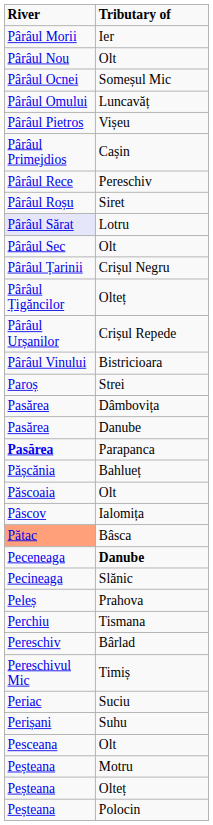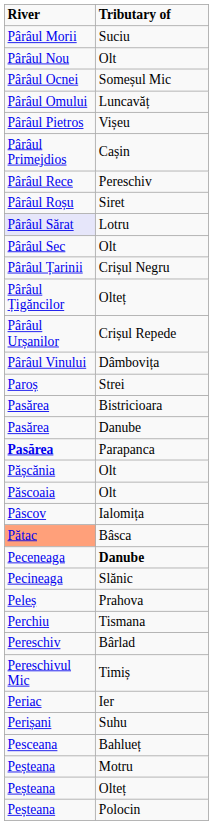(106, 36) Ier -> (114, 36) Suciu
(131, 363) Bistricioara -> (129, 363) Dâmbovița
(129, 406) Dâmbovița -> (131, 406) Bistricioara
(120, 470) Bahlueț -> (108, 470) Olt
(114, 701) Suciu -> (106, 701) Ier
(108, 745) Olt -> (120, 745) Bahlueț
